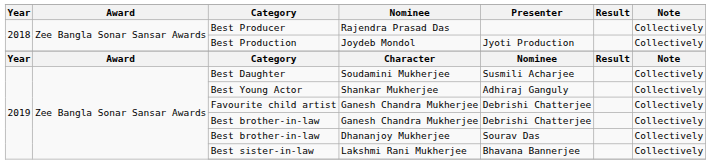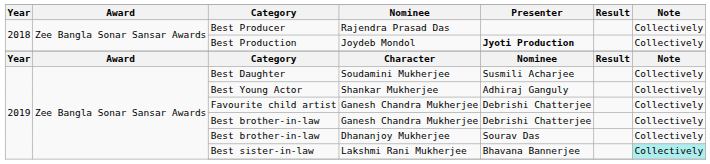(528, 43) normal -> (528, 43) bold
(669, 151) no background -> (669, 151) paleturquoise background
